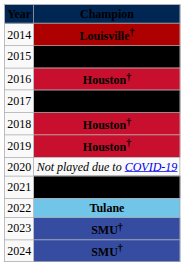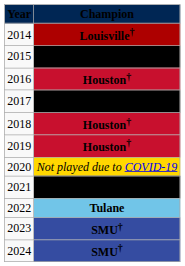(107, 166) no background -> (107, 166) gold background
